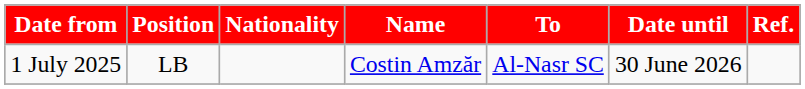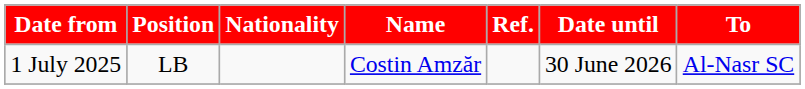columns swapped: (548, 24) <-> (773, 24)
